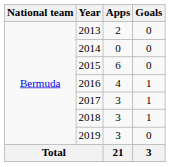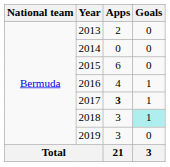(118, 100) normal -> (118, 100) bold
(149, 118) no background -> (149, 118) paleturquoise background
